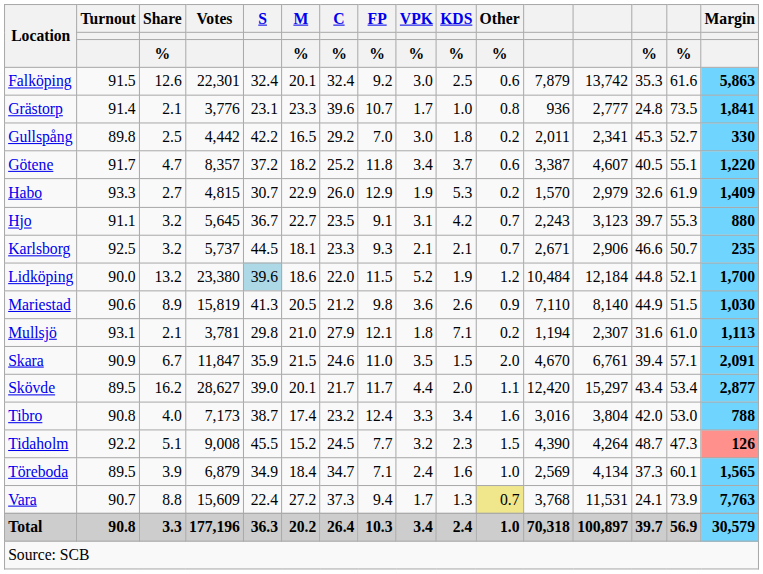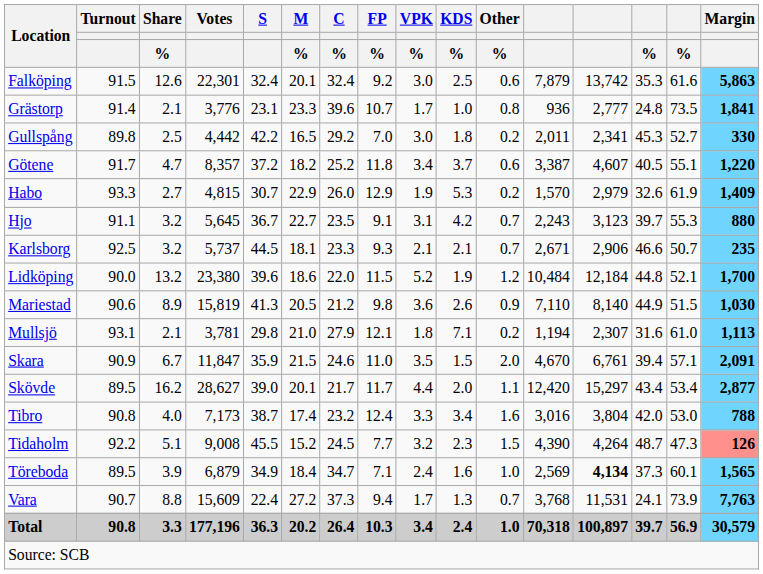(264, 276) lightblue background -> (264, 276) no background
(610, 471) normal -> (610, 471) bold
(510, 499) khaki background -> (510, 499) no background
